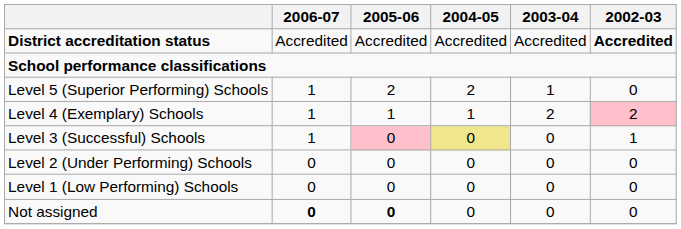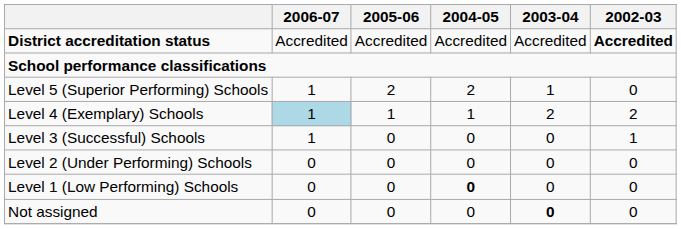(311, 114) no background -> (311, 114) lightblue background
(633, 114) pink background -> (633, 114) no background
(391, 138) pink background -> (391, 138) no background
(471, 138) khaki background -> (471, 138) no background
(471, 187) normal -> (471, 187) bold
(311, 211) bold -> (311, 211) normal
(391, 211) bold -> (391, 211) normal
(550, 211) normal -> (550, 211) bold
